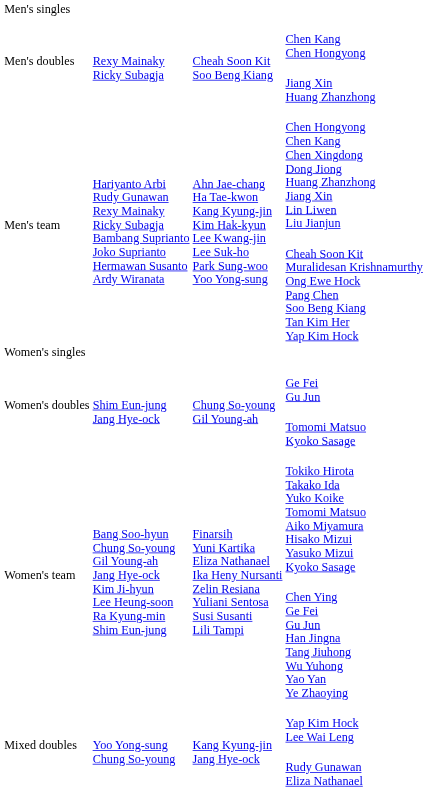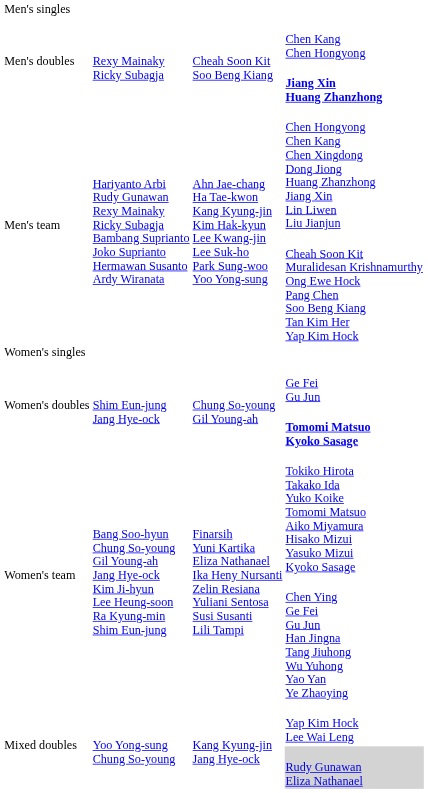(331, 90) normal -> (334, 90) bold
(326, 434) normal -> (328, 434) bold
(324, 774) no background -> (324, 774) lightgrey background
